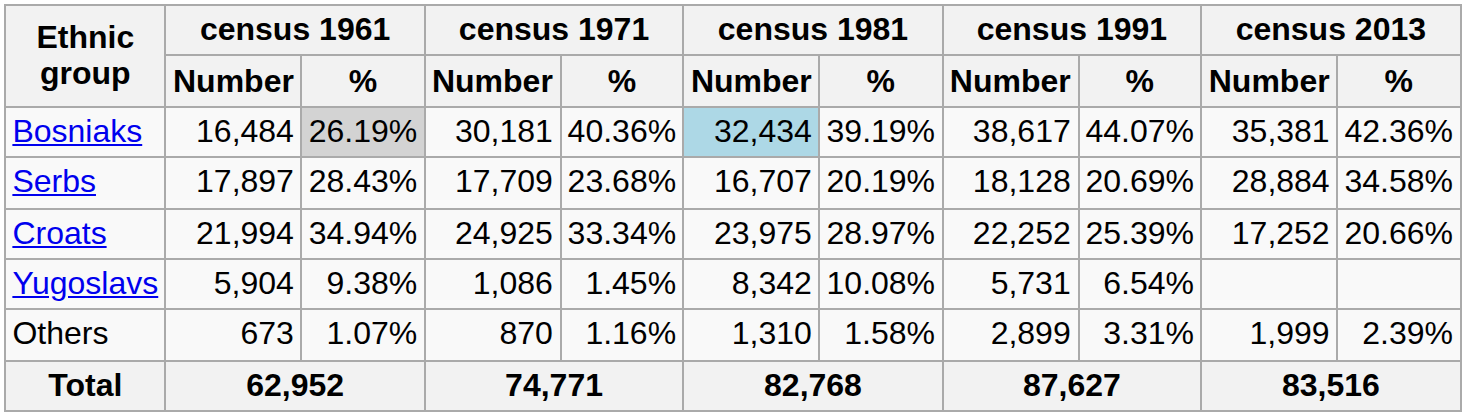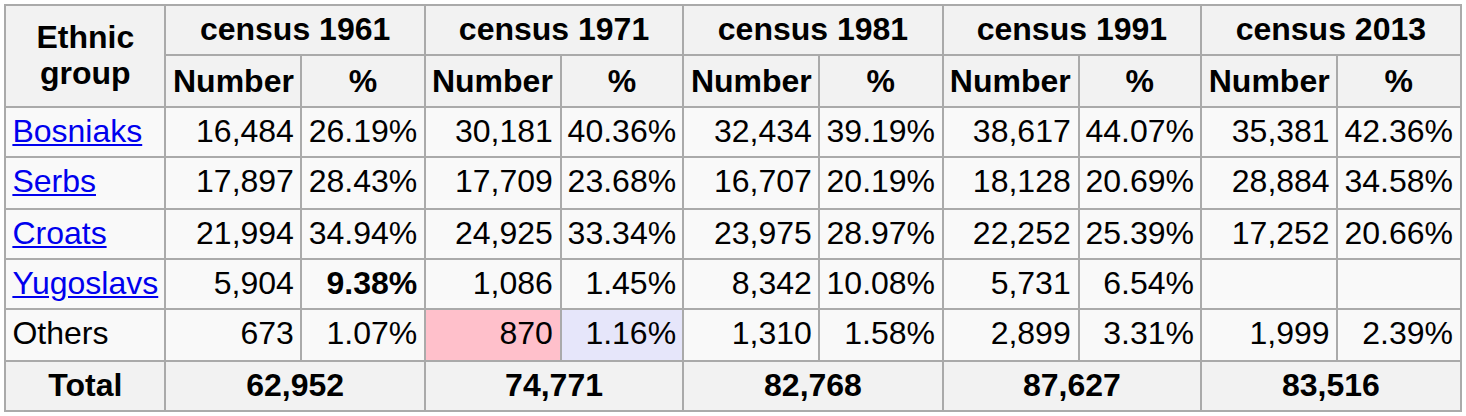(363, 131) lightgrey background -> (363, 131) no background
(763, 131) lightblue background -> (763, 131) no background
(372, 283) normal -> (372, 283) bold
(526, 334) no background -> (526, 334) pink background
(631, 334) no background -> (631, 334) lavender background
